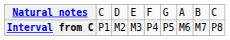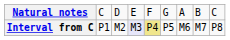(136, 28) no background -> (136, 28) lavender background
(152, 28) no background -> (152, 28) khaki background
